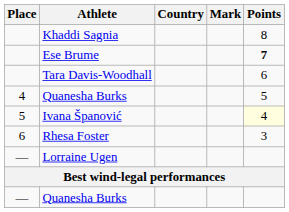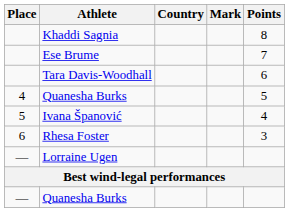(264, 55) bold -> (264, 55) normal
(264, 116) lightyellow background -> (264, 116) no background
